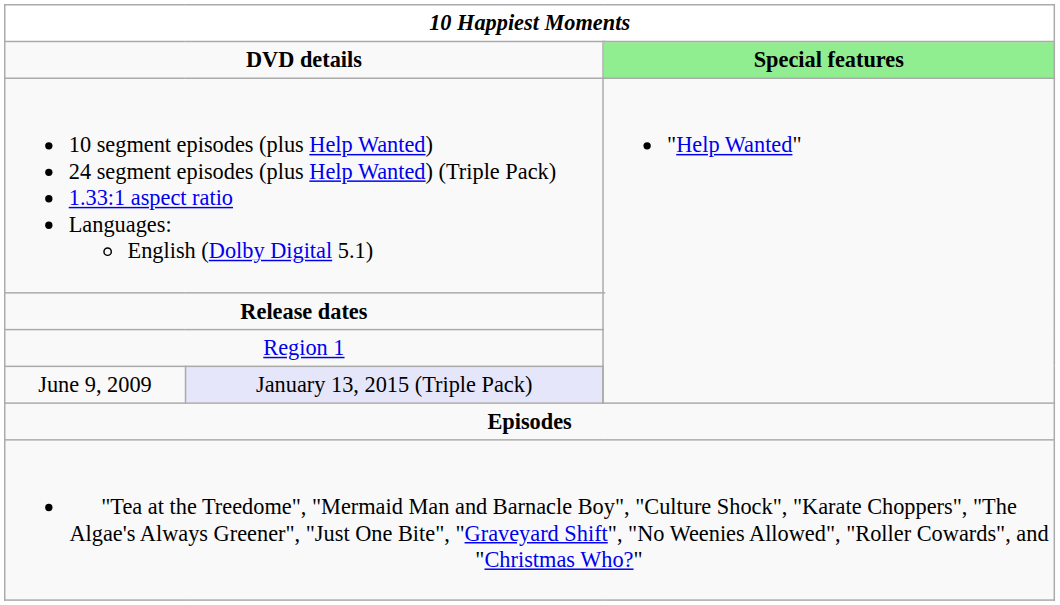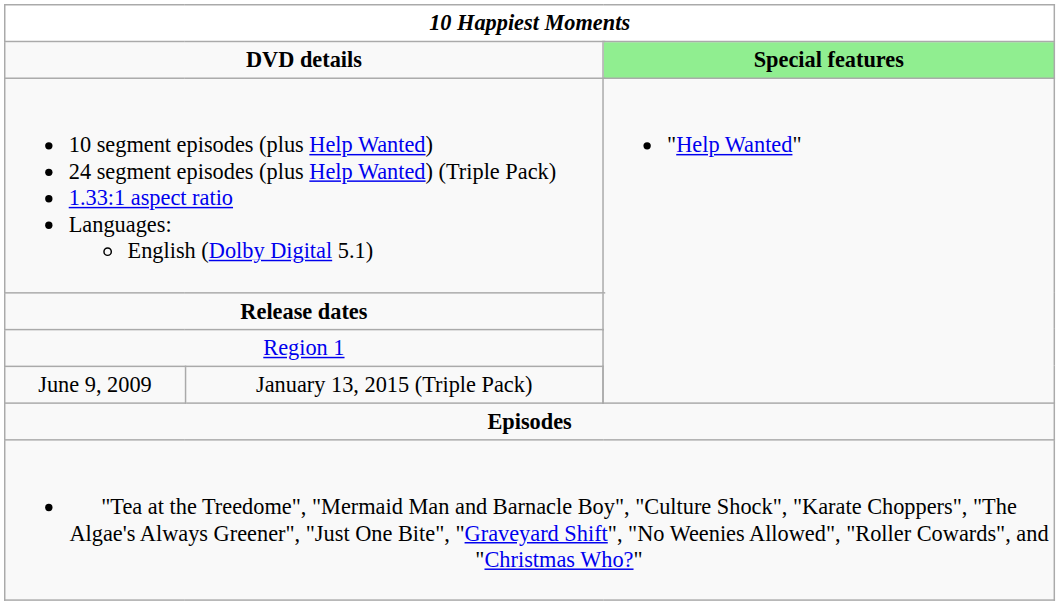(394, 384) lavender background -> (394, 384) no background
